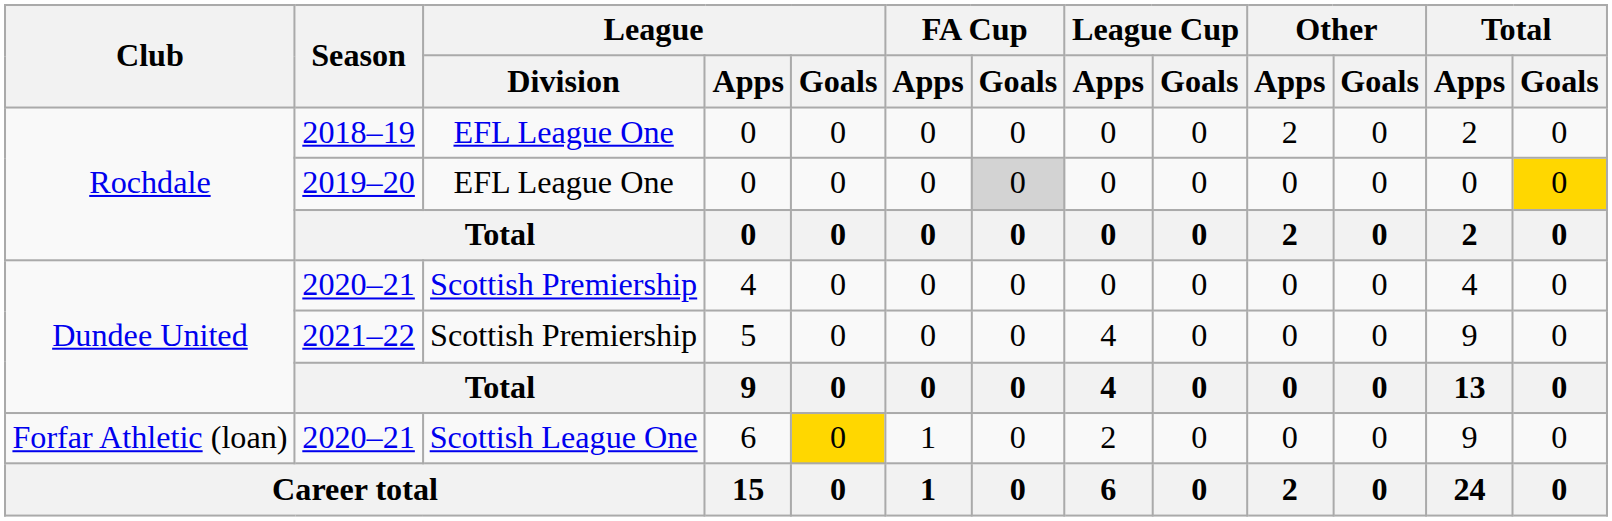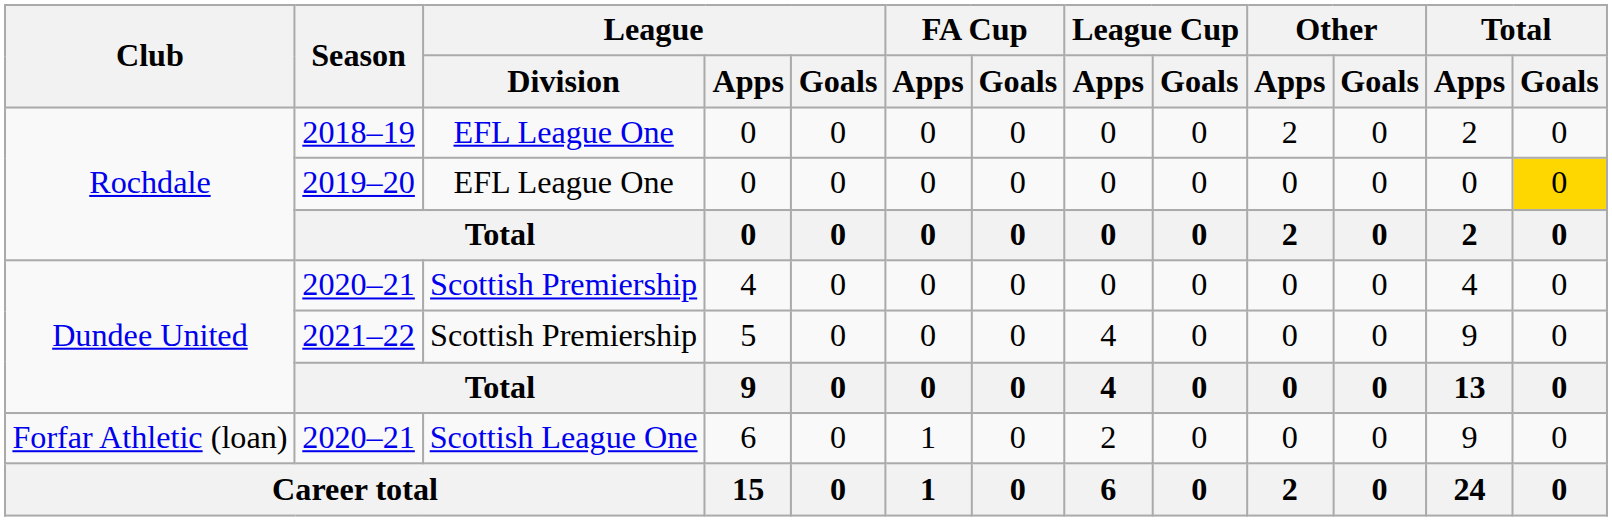(1018, 183) lightgrey background -> (1018, 183) no background
(838, 438) gold background -> (838, 438) no background
